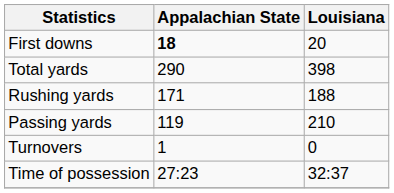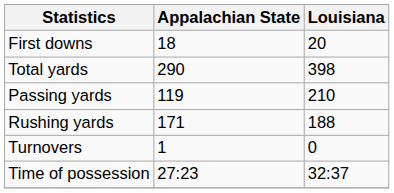(166, 43) bold -> (166, 43) normal
rows swapped: (61, 95) <-> (60, 122)
